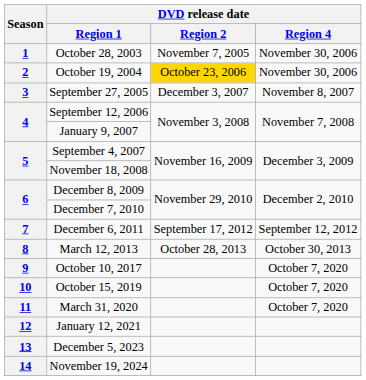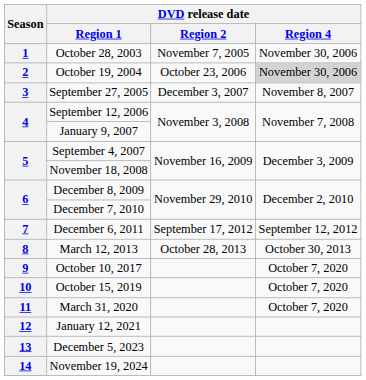(203, 72) gold background -> (203, 72) no background
(308, 72) no background -> (308, 72) lightgrey background
